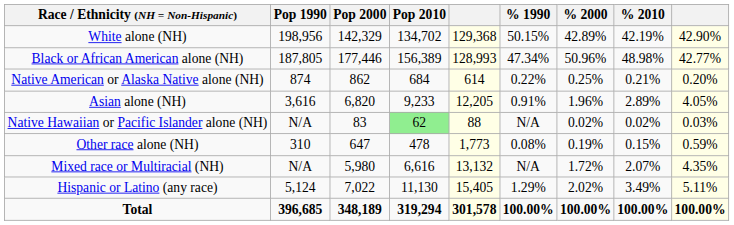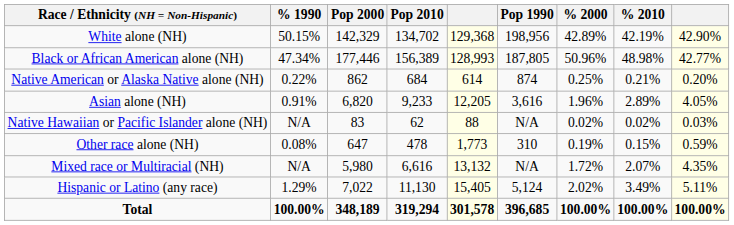columns swapped: (300, 15) <-> (528, 15)
(419, 123) lightgreen background -> (417, 123) no background
